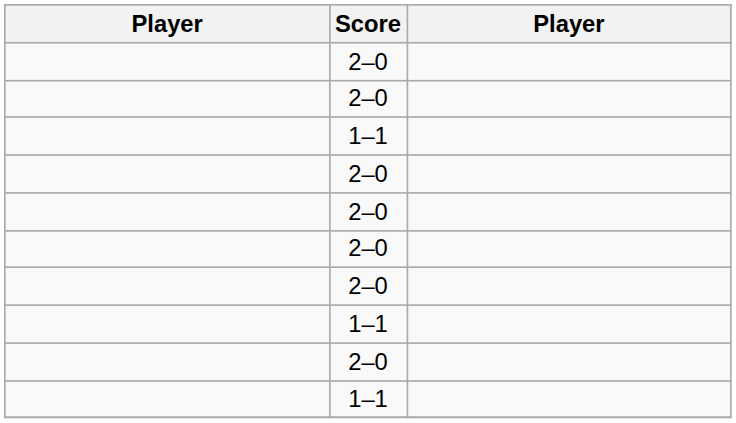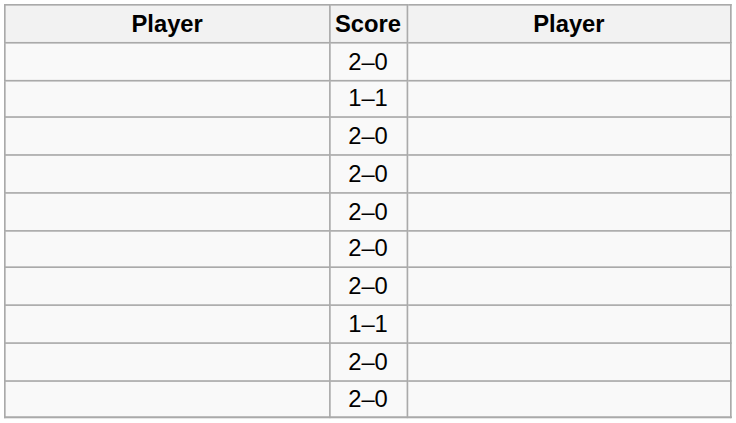(368, 99) 2–0 -> (368, 99) 1–1
(368, 137) 1–1 -> (368, 137) 2–0
(368, 399) 1–1 -> (368, 399) 2–0
